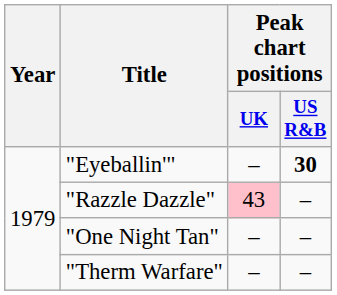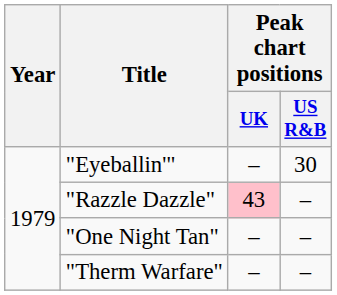(305, 164) bold -> (305, 164) normal
